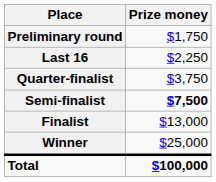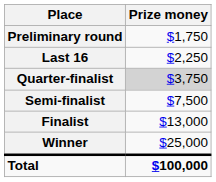(187, 79) no background -> (187, 79) lightgrey background
(187, 100) bold -> (187, 100) normal
